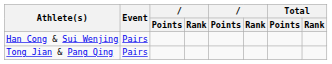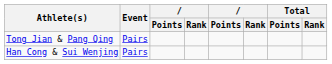rows swapped: (62, 39) <-> (60, 53)
